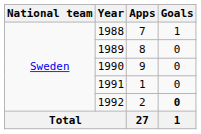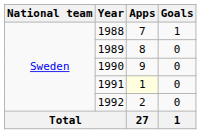(142, 85) no background -> (142, 85) lightyellow background
(177, 102) bold -> (177, 102) normal
